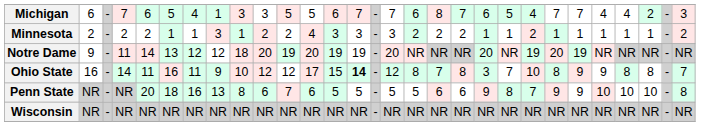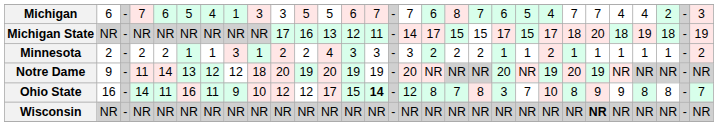+ row: (51, 33)
- row: (42, 92)
(580, 111) normal -> (598, 111) bold
